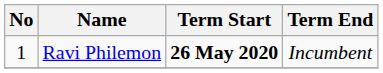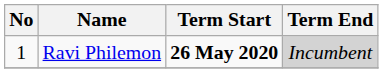(330, 51) no background -> (330, 51) lightgrey background
